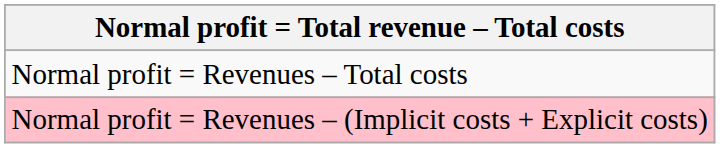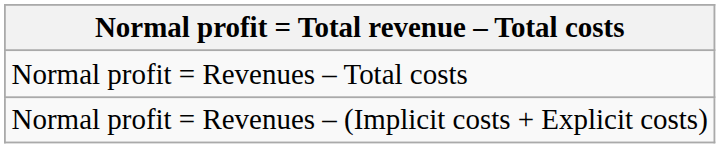(360, 119) pink background -> (360, 119) no background
